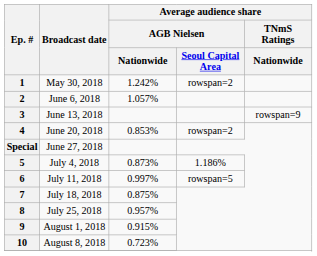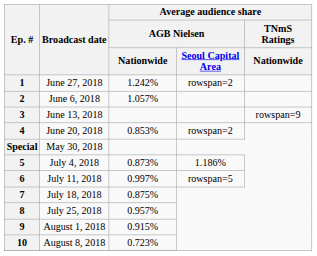(74, 83) May 30, 2018 -> (74, 83) June 27, 2018
(74, 147) June 27, 2018 -> (74, 147) May 30, 2018
